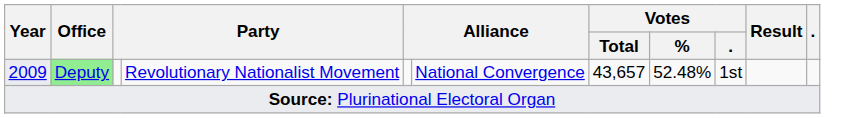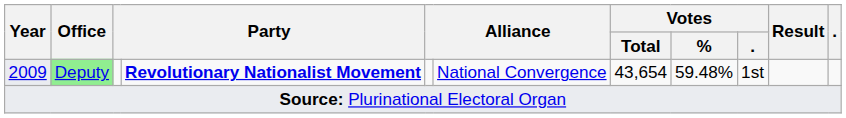(262, 73) normal -> (273, 73) bold
(619, 73) 43,657 -> (641, 73) 43,654
(682, 73) 52.48% -> (704, 73) 59.48%
